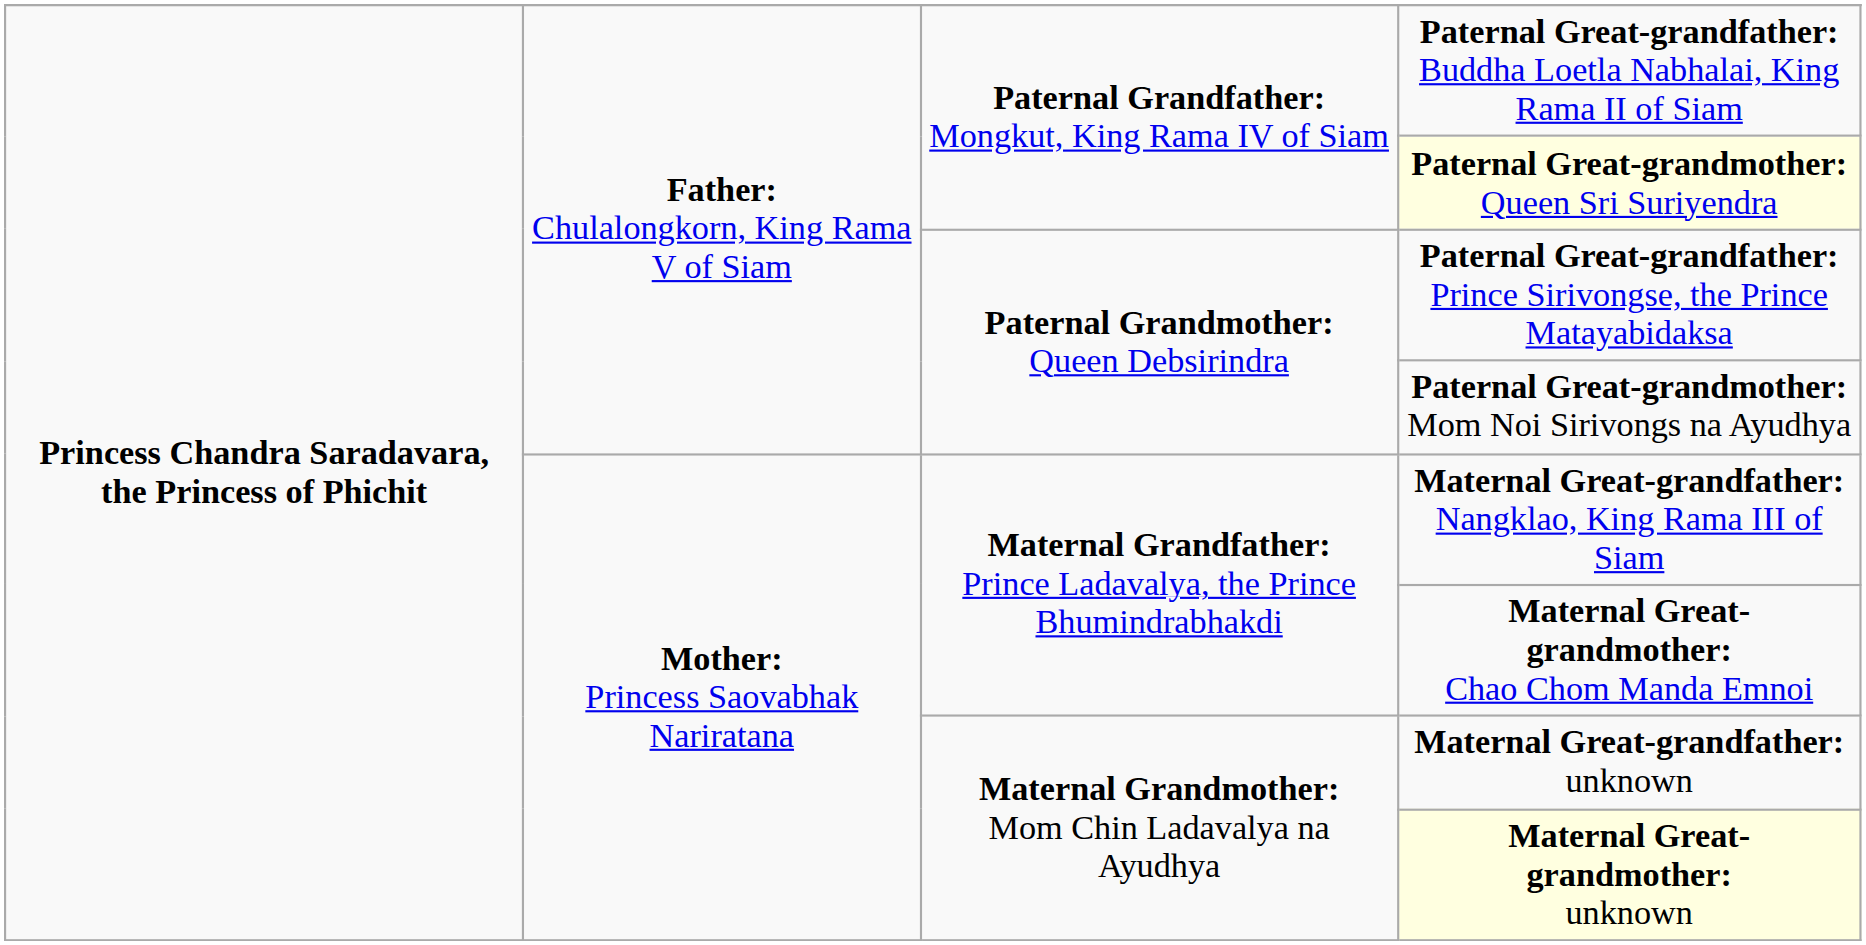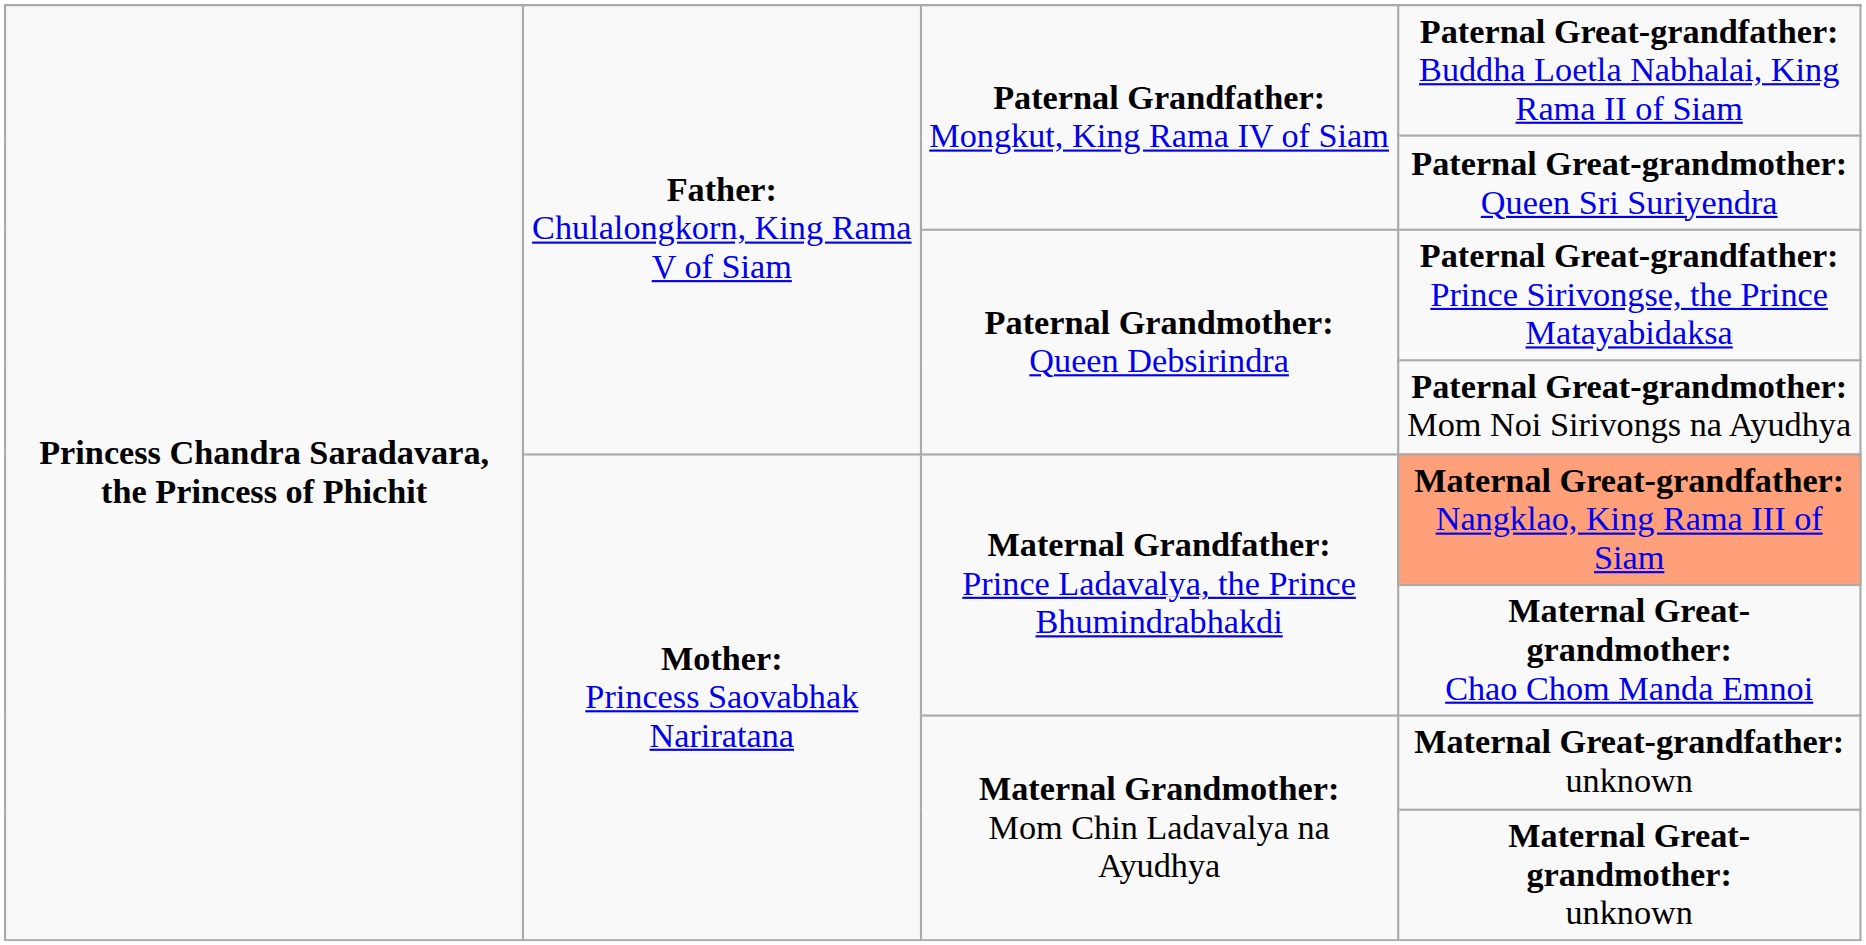(1629, 182) lightyellow background -> (1629, 182) no background
(1629, 518) no background -> (1629, 518) lightsalmon background
(1629, 874) lightyellow background -> (1629, 874) no background
